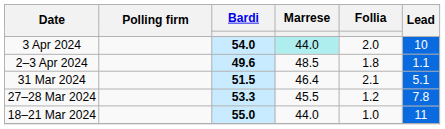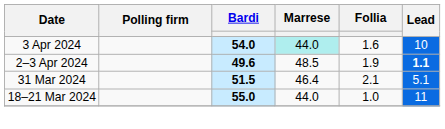(371, 45) 2.0 -> (371, 45) 1.6
(371, 62) 1.8 -> (371, 62) 1.9
(421, 62) normal -> (421, 62) bold
- row: (52, 97)
